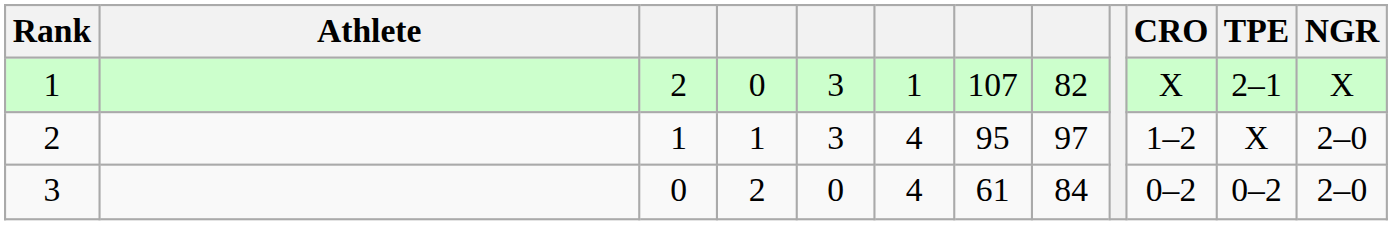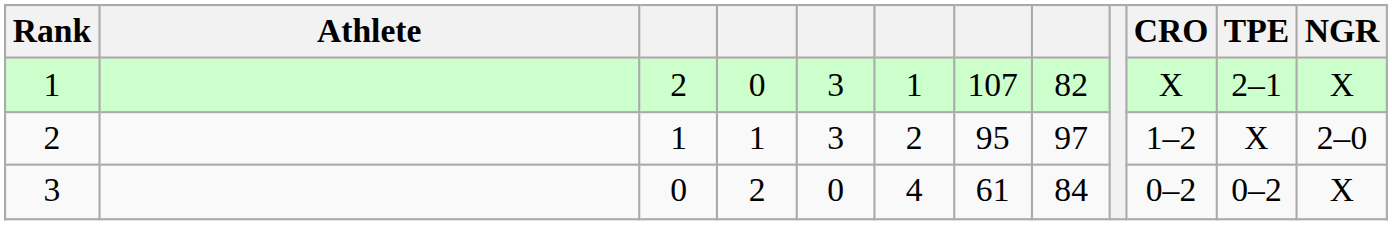(914, 137) 4 -> (914, 137) 2
(1342, 191) 2–0 -> (1342, 191) X
